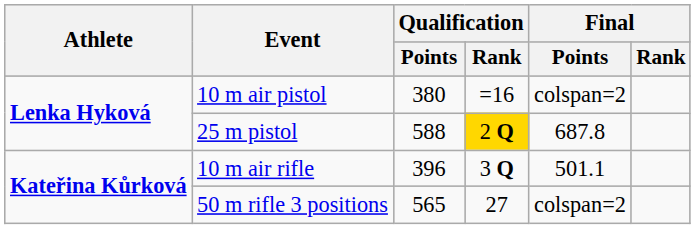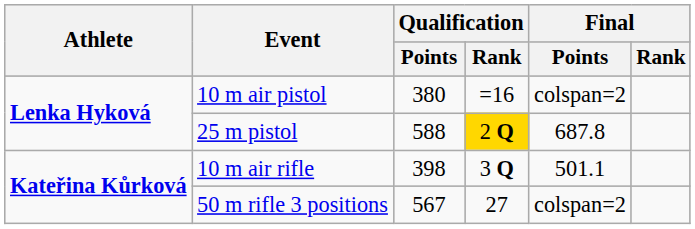(429, 168) 396 -> (429, 168) 398
(429, 205) 565 -> (429, 205) 567
